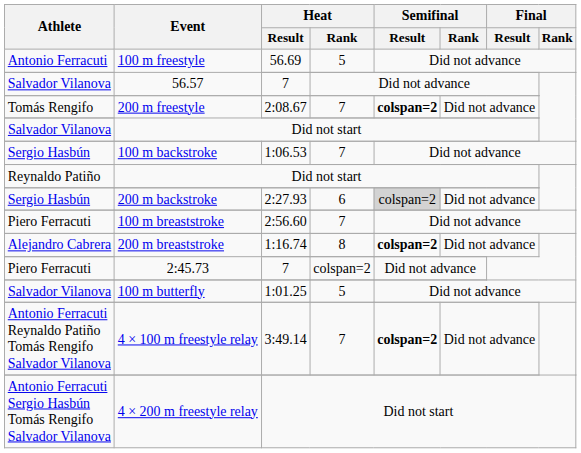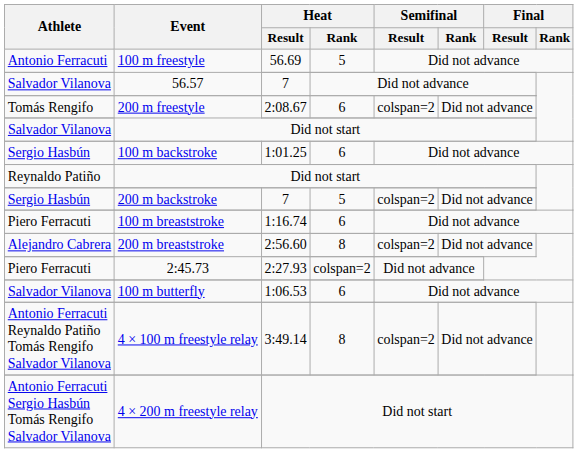(342, 107) 7 -> (342, 107) 6
(407, 107) bold -> (406, 107) normal
(286, 153) 1:06.53 -> (286, 153) 1:01.25
(342, 153) 7 -> (342, 153) 6
(286, 199) 2:27.93 -> (286, 199) 7
(342, 199) 6 -> (342, 199) 5
(407, 199) lightgrey background -> (406, 199) no background
(286, 222) 2:56.60 -> (286, 222) 1:16.74
(342, 222) 7 -> (342, 222) 6
(286, 245) 1:16.74 -> (286, 245) 2:56.60
(407, 245) bold -> (406, 245) normal
(286, 268) 7 -> (286, 268) 2:27.93
(286, 291) 1:01.25 -> (286, 291) 1:06.53
(342, 291) 5 -> (342, 291) 6
(342, 339) 7 -> (342, 339) 8
(407, 339) bold -> (406, 339) normal
